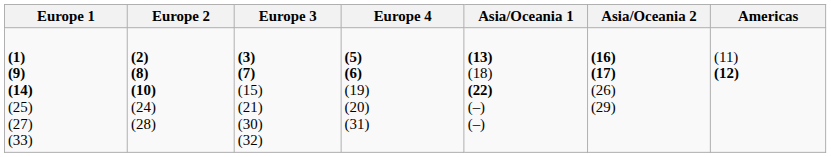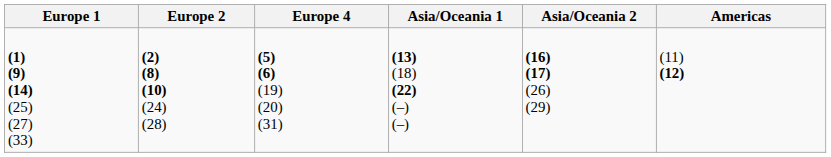- column: (288, 16)
